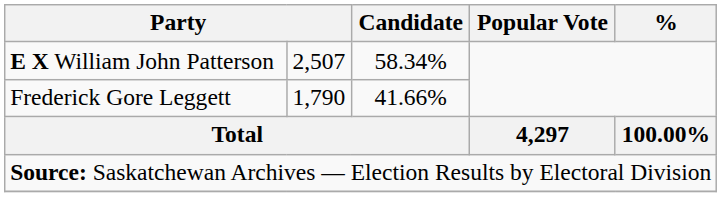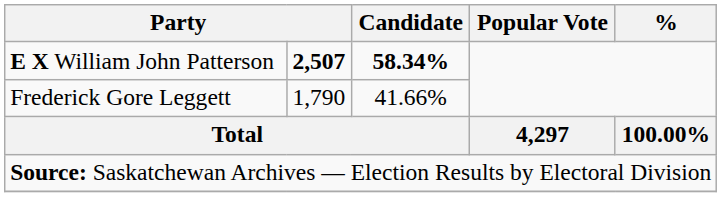(319, 60) normal -> (319, 60) bold
(411, 60) normal -> (411, 60) bold
